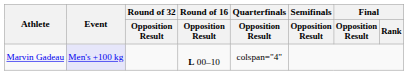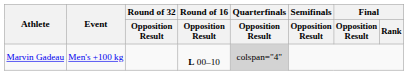(96, 57) lavender background -> (96, 57) no background
(259, 57) no background -> (259, 57) lightgrey background
